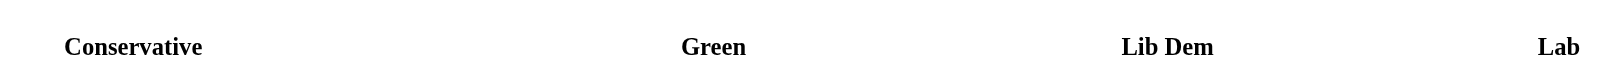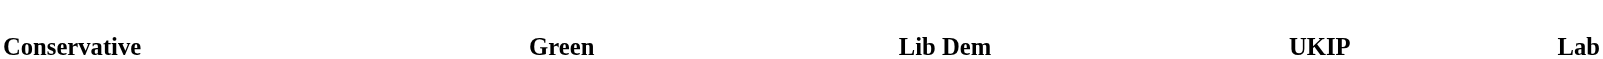+ column: (1320, 13)
